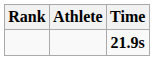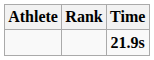columns swapped: (27, 17) <-> (78, 17)
